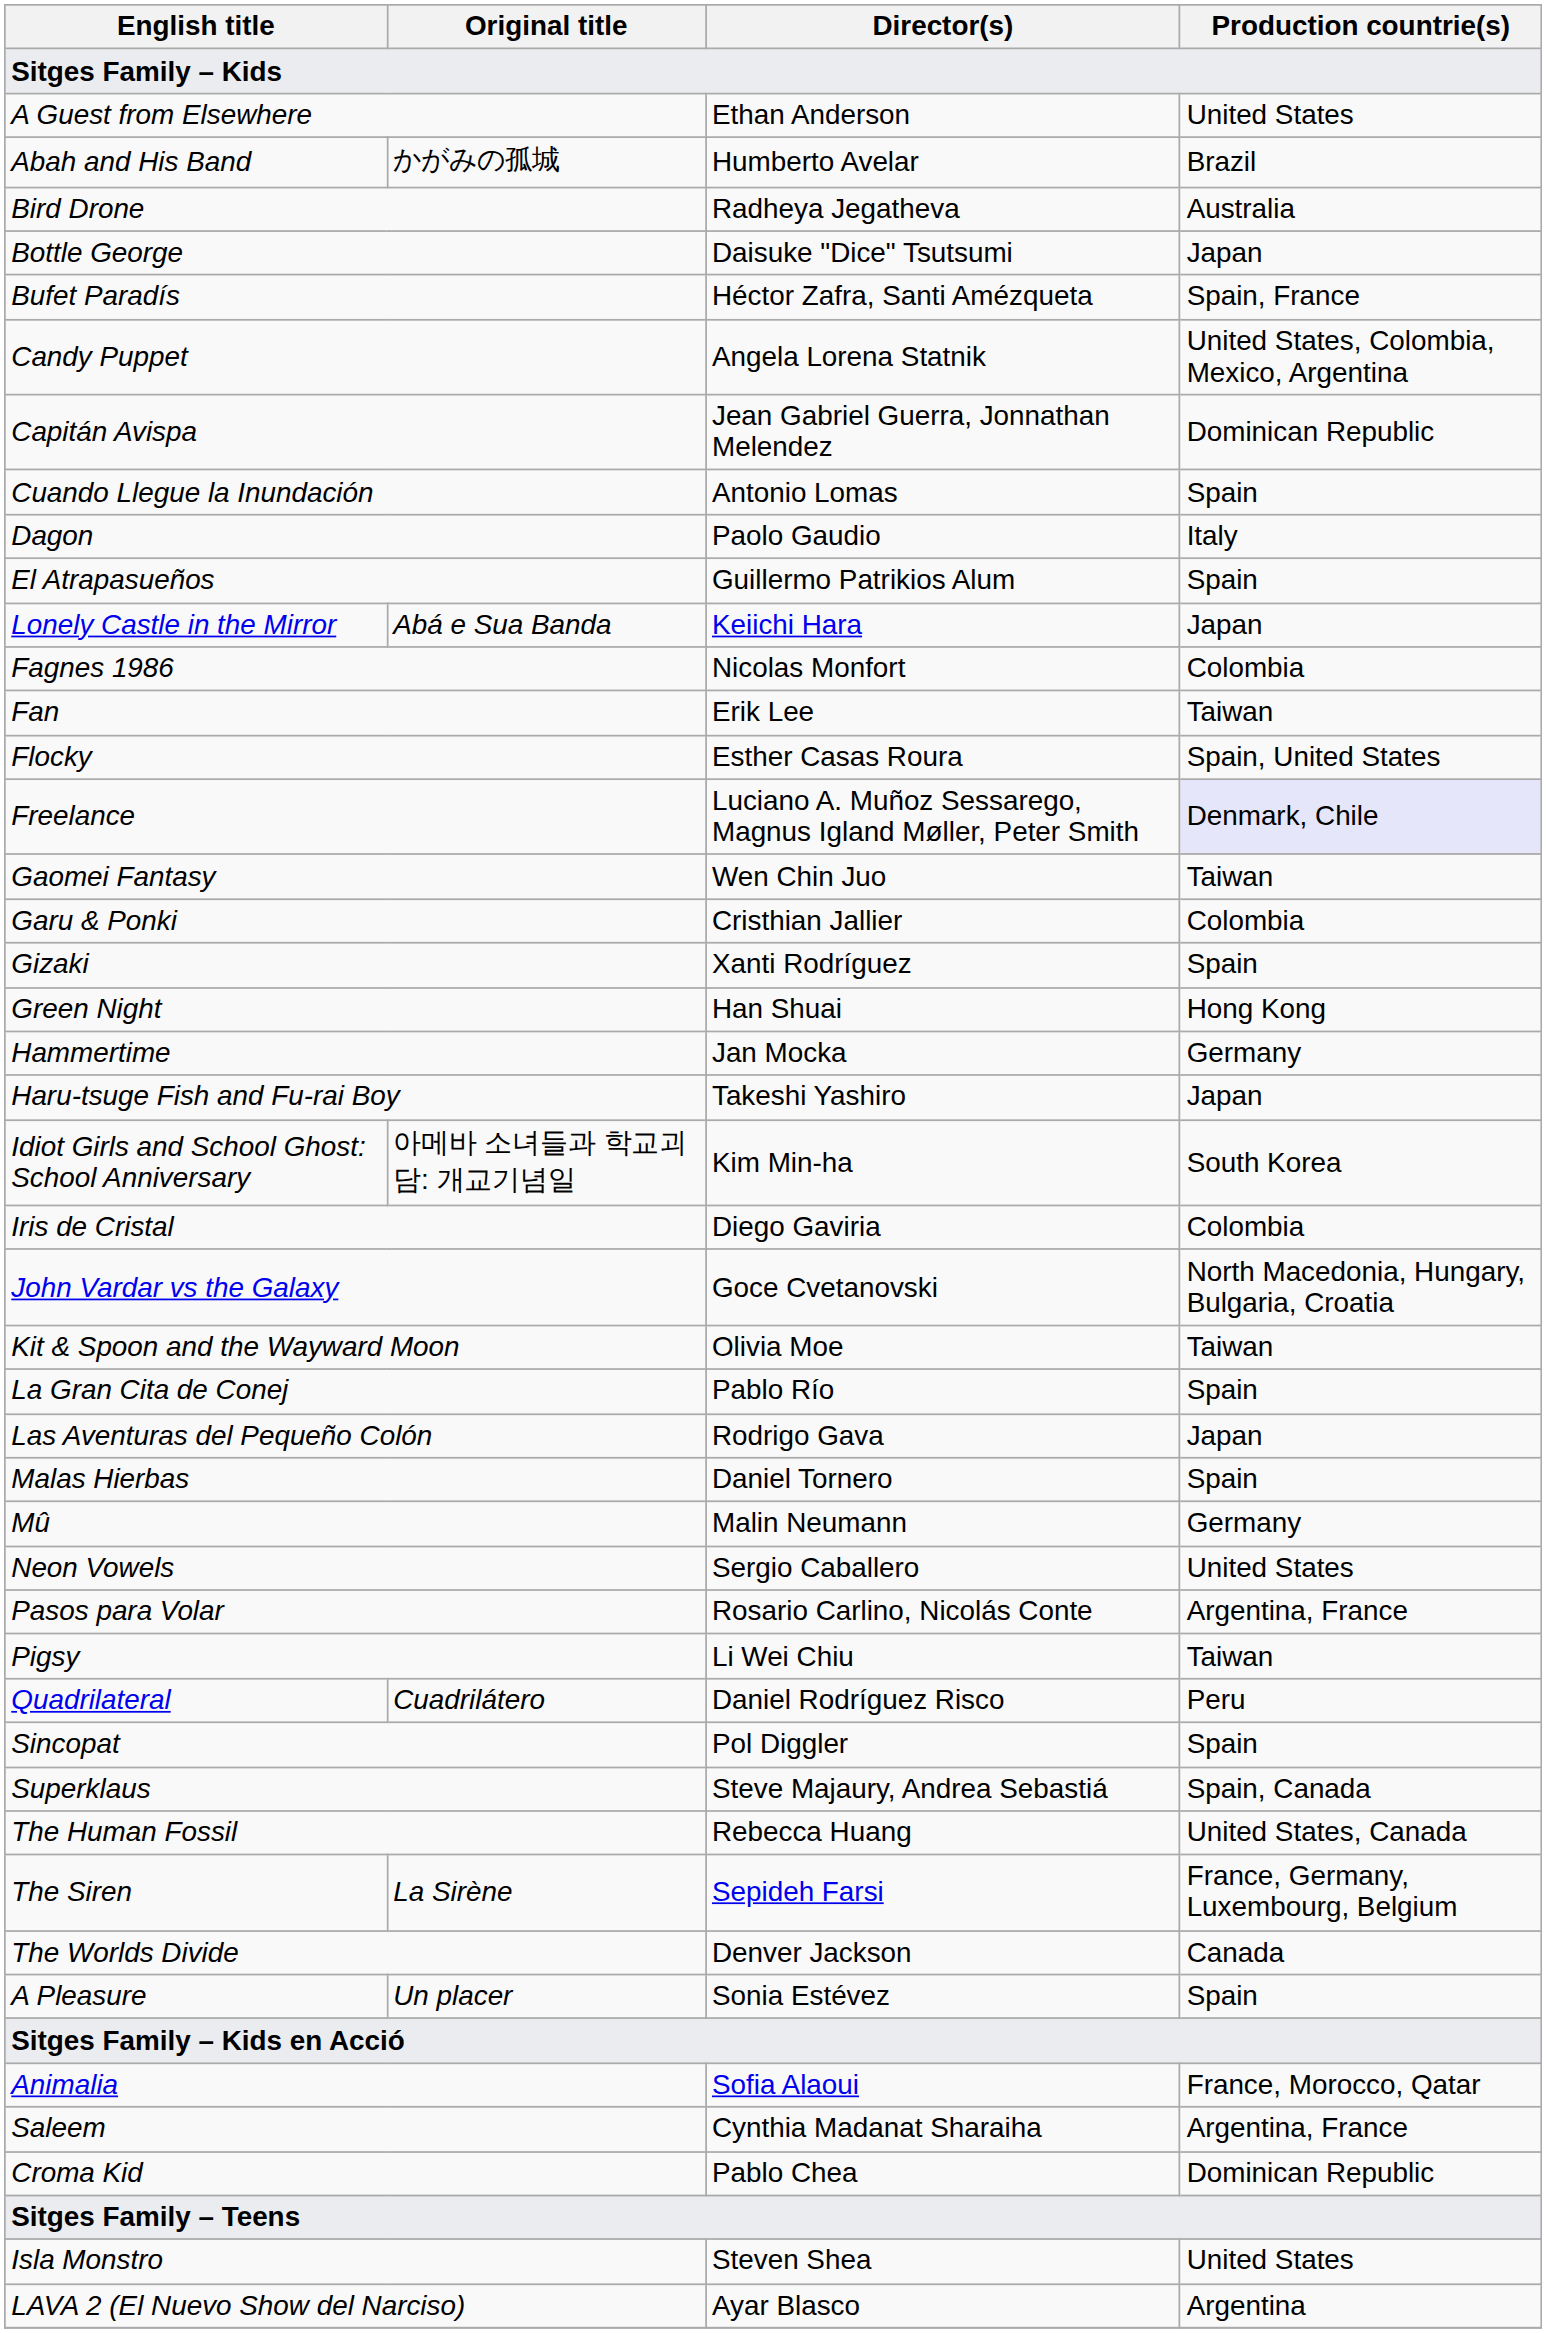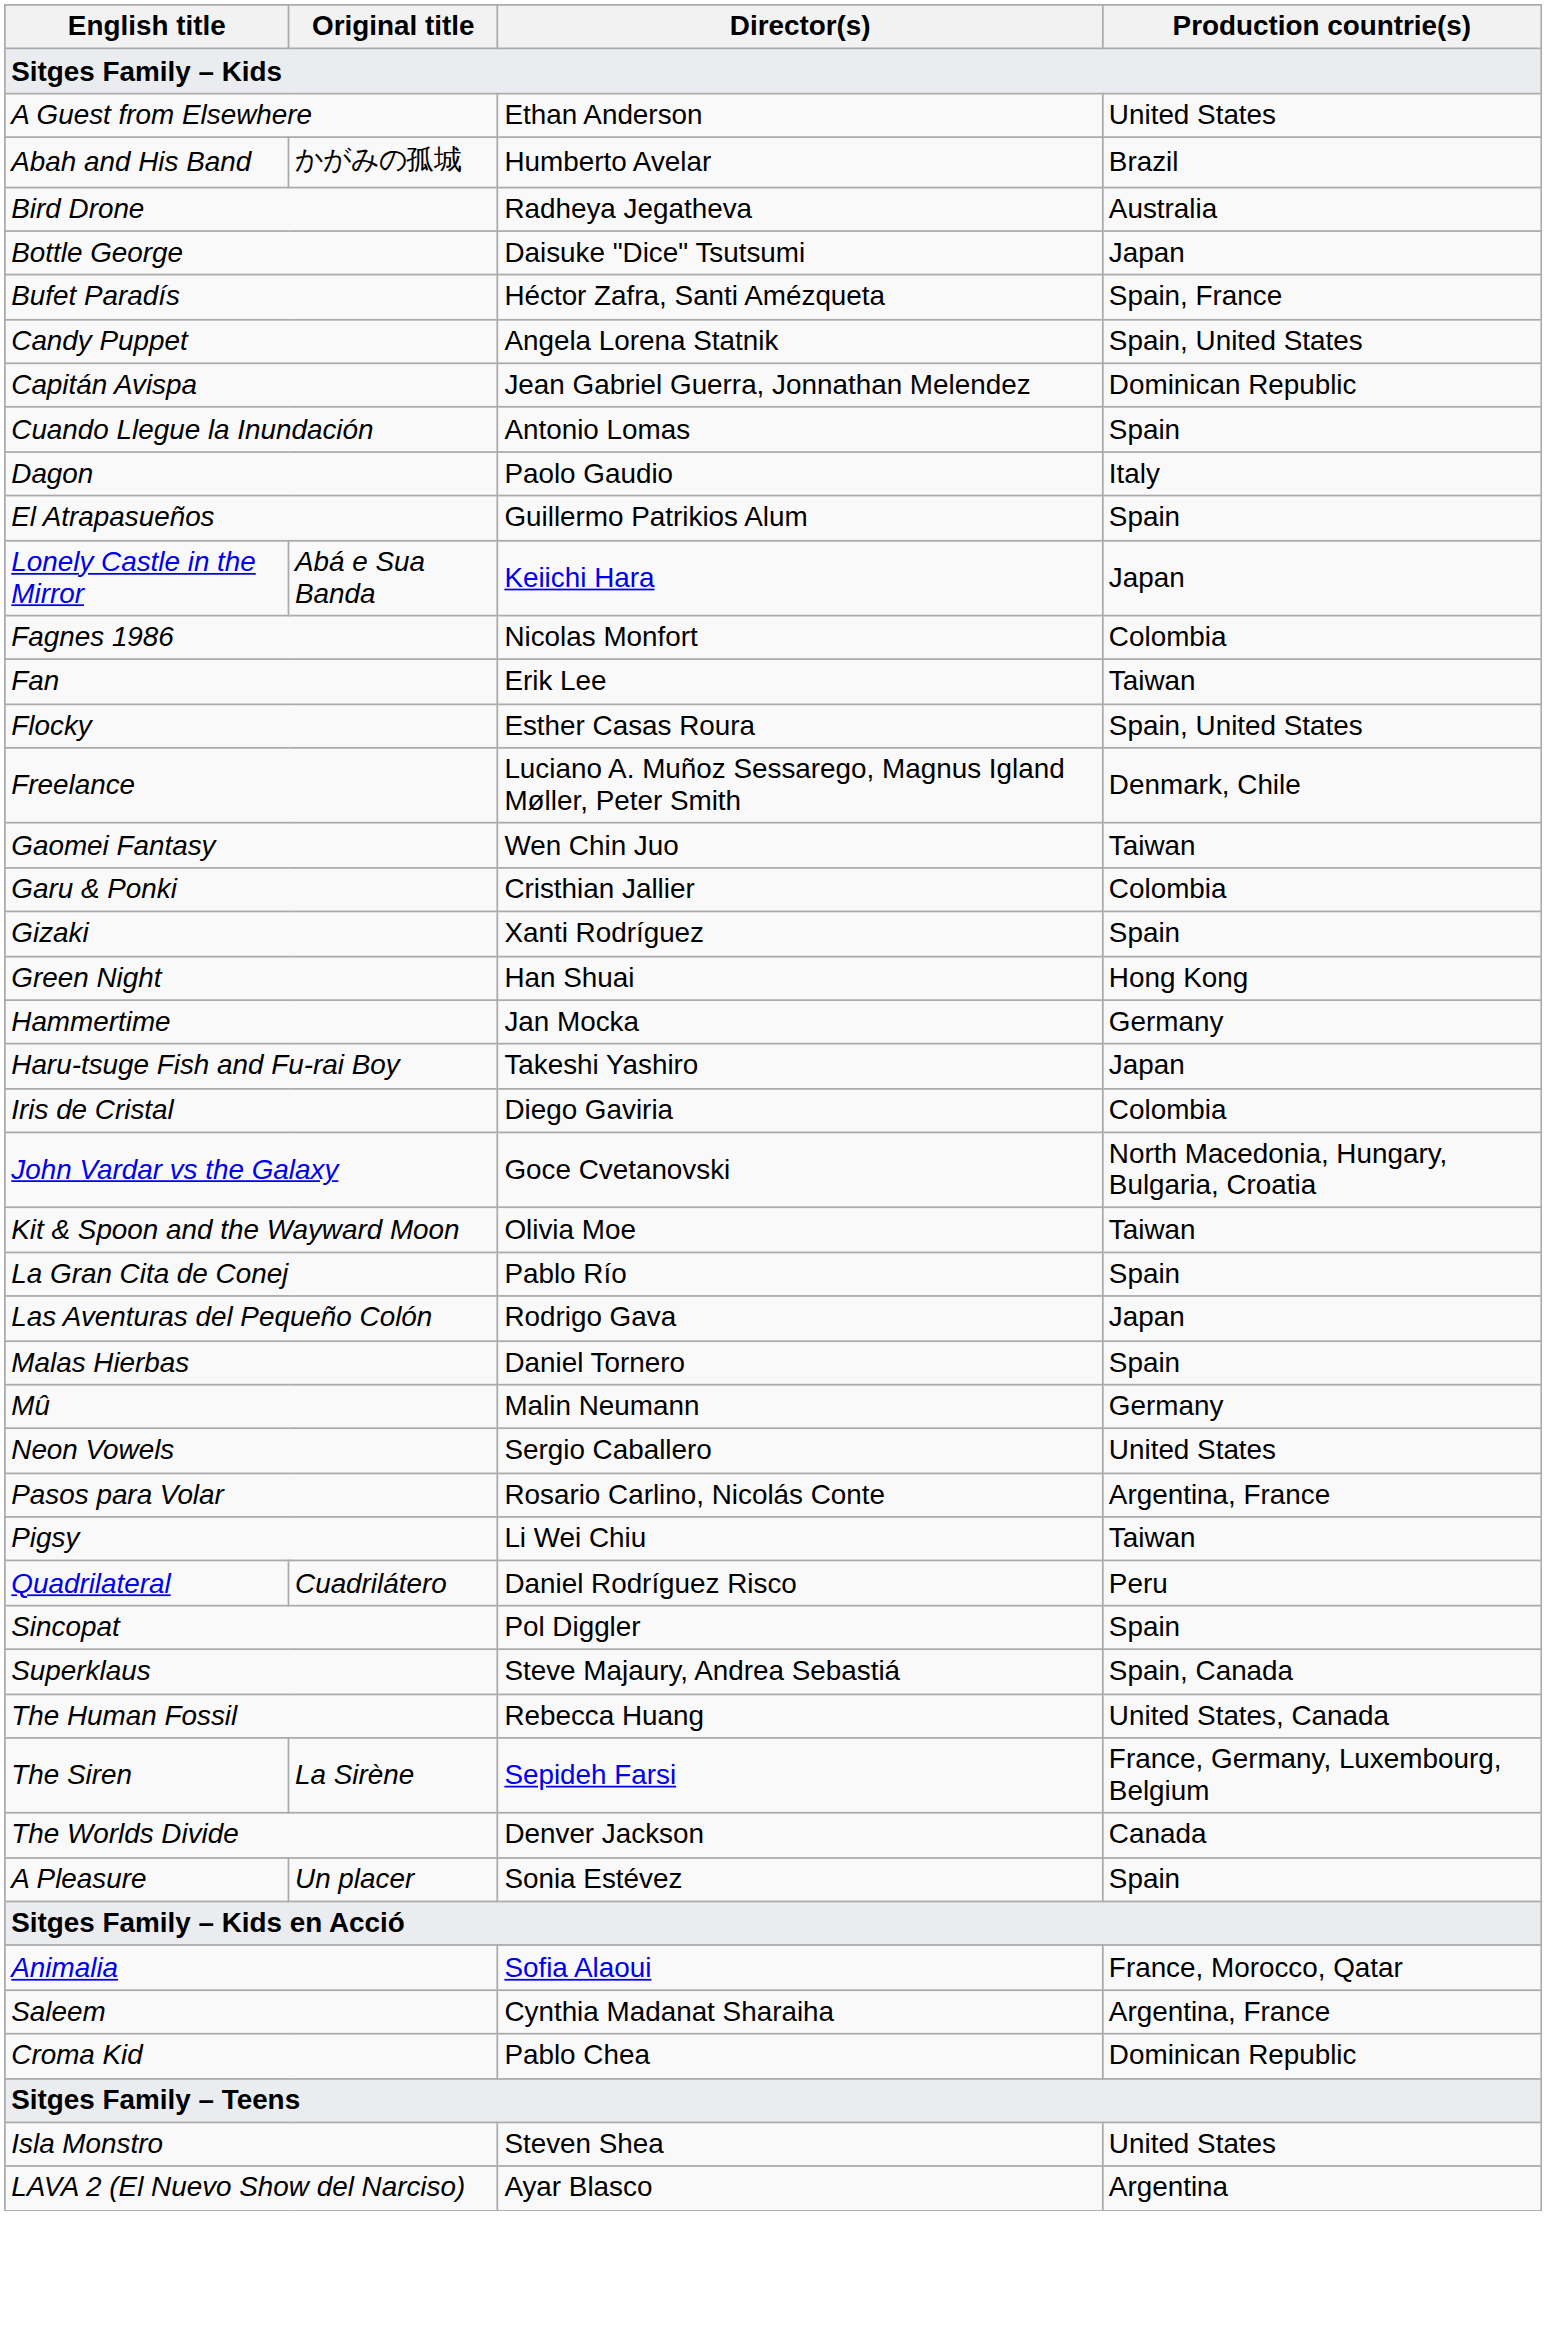(1341, 356) United States, Colombia, Mexico, Argentina -> (1236, 340) Spain, United States
(1283, 816) lavender background -> (1205, 785) no background
- row: (188, 1162)
